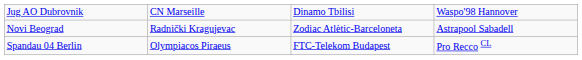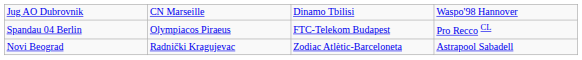rows swapped: (44, 45) <-> (35, 28)
